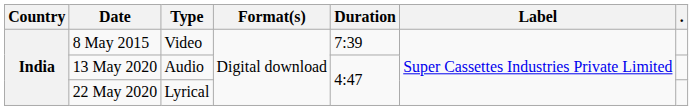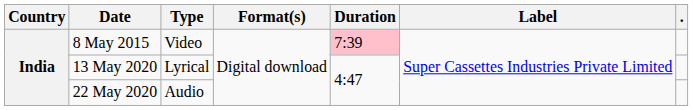(348, 42) no background -> (348, 42) pink background
(184, 67) Audio -> (187, 67) Lyrical
(187, 92) Lyrical -> (184, 92) Audio
